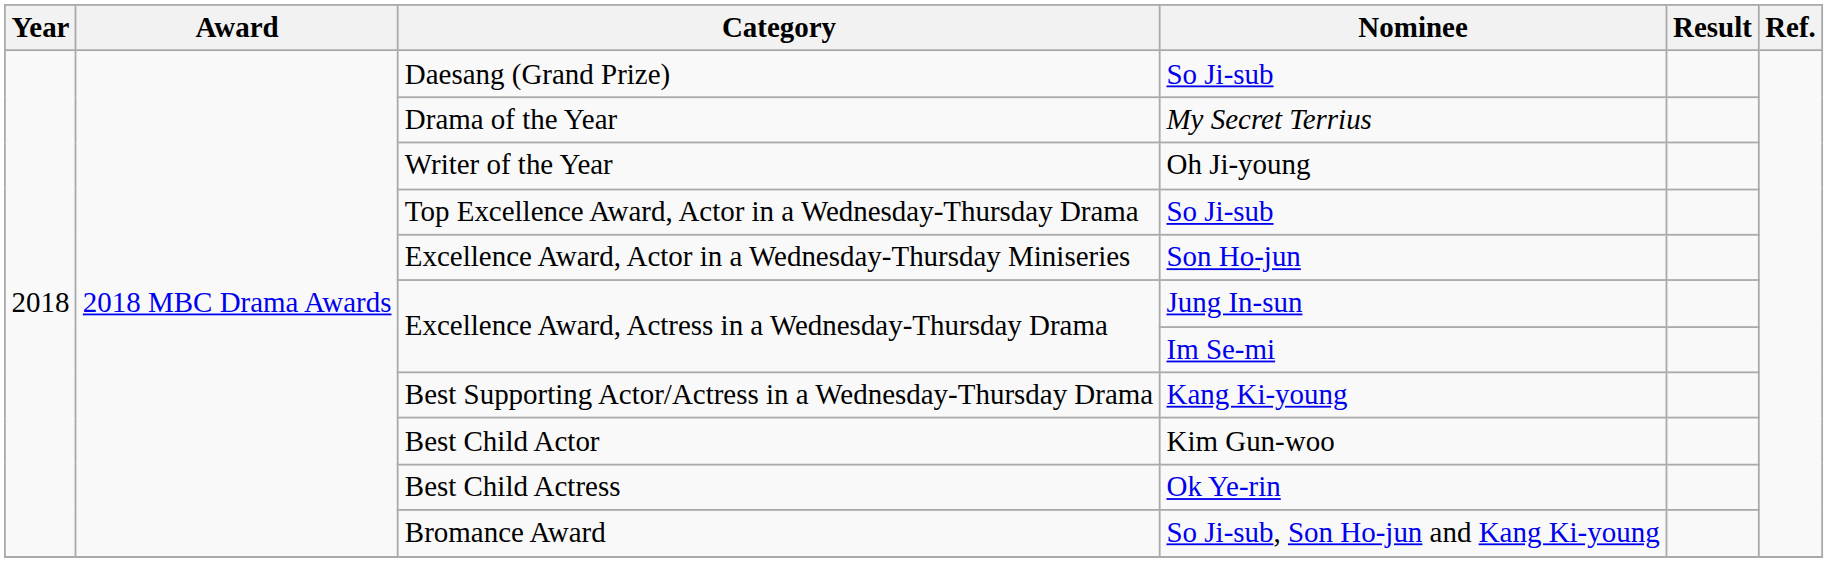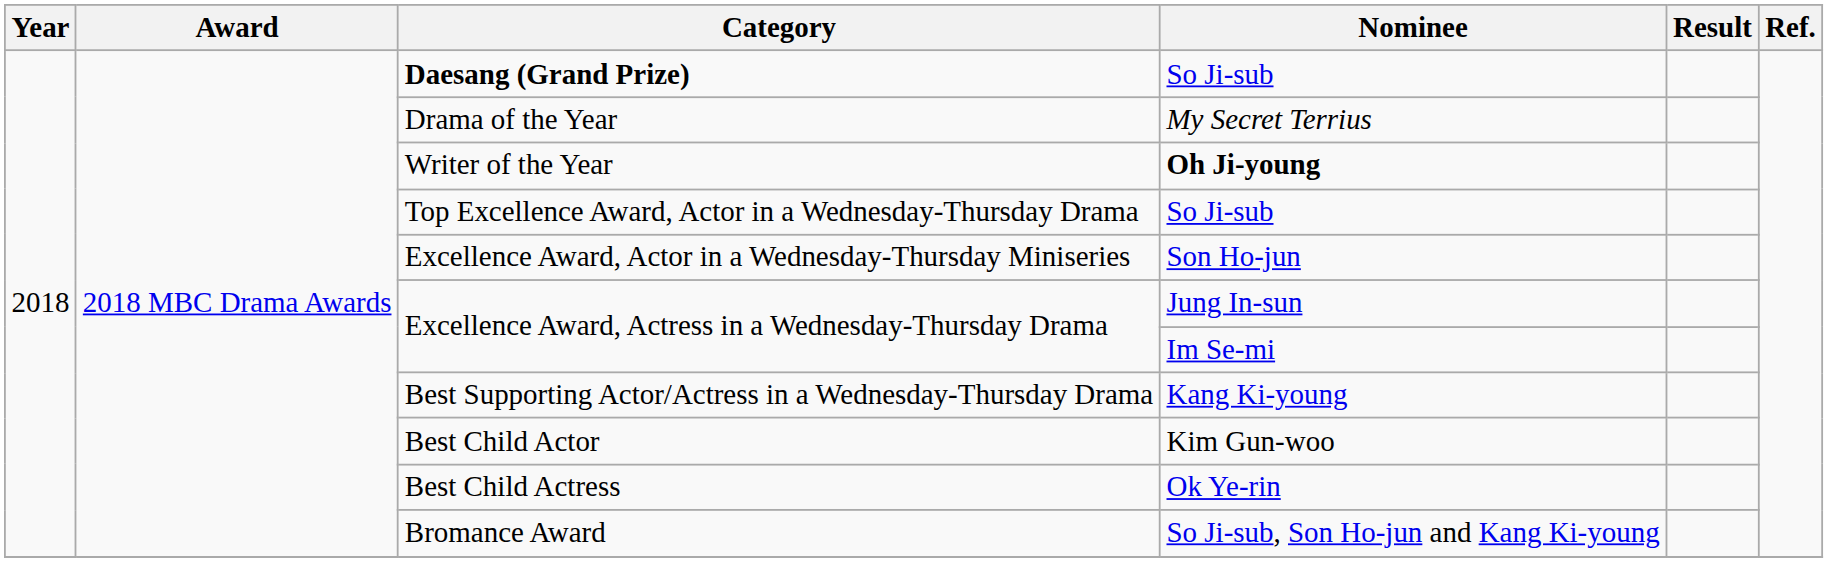(538, 73) normal -> (547, 73) bold
(1239, 165) normal -> (1243, 165) bold
